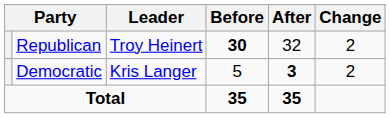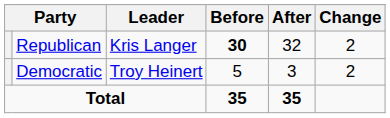(156, 44) Troy Heinert -> (153, 44) Kris Langer
(153, 71) Kris Langer -> (156, 71) Troy Heinert
(292, 71) bold -> (292, 71) normal
